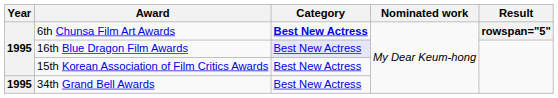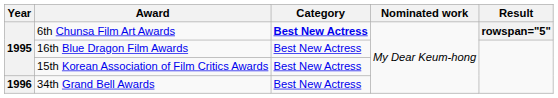(317, 48) lavender background -> (317, 48) no background
(19, 84) 1995 -> (19, 84) 1996
